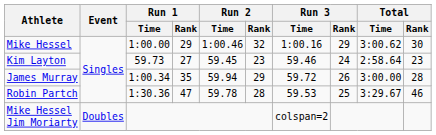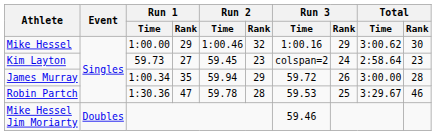(302, 61) 59.46 -> (302, 61) colspan=2
(302, 116) colspan=2 -> (302, 116) 59.46
